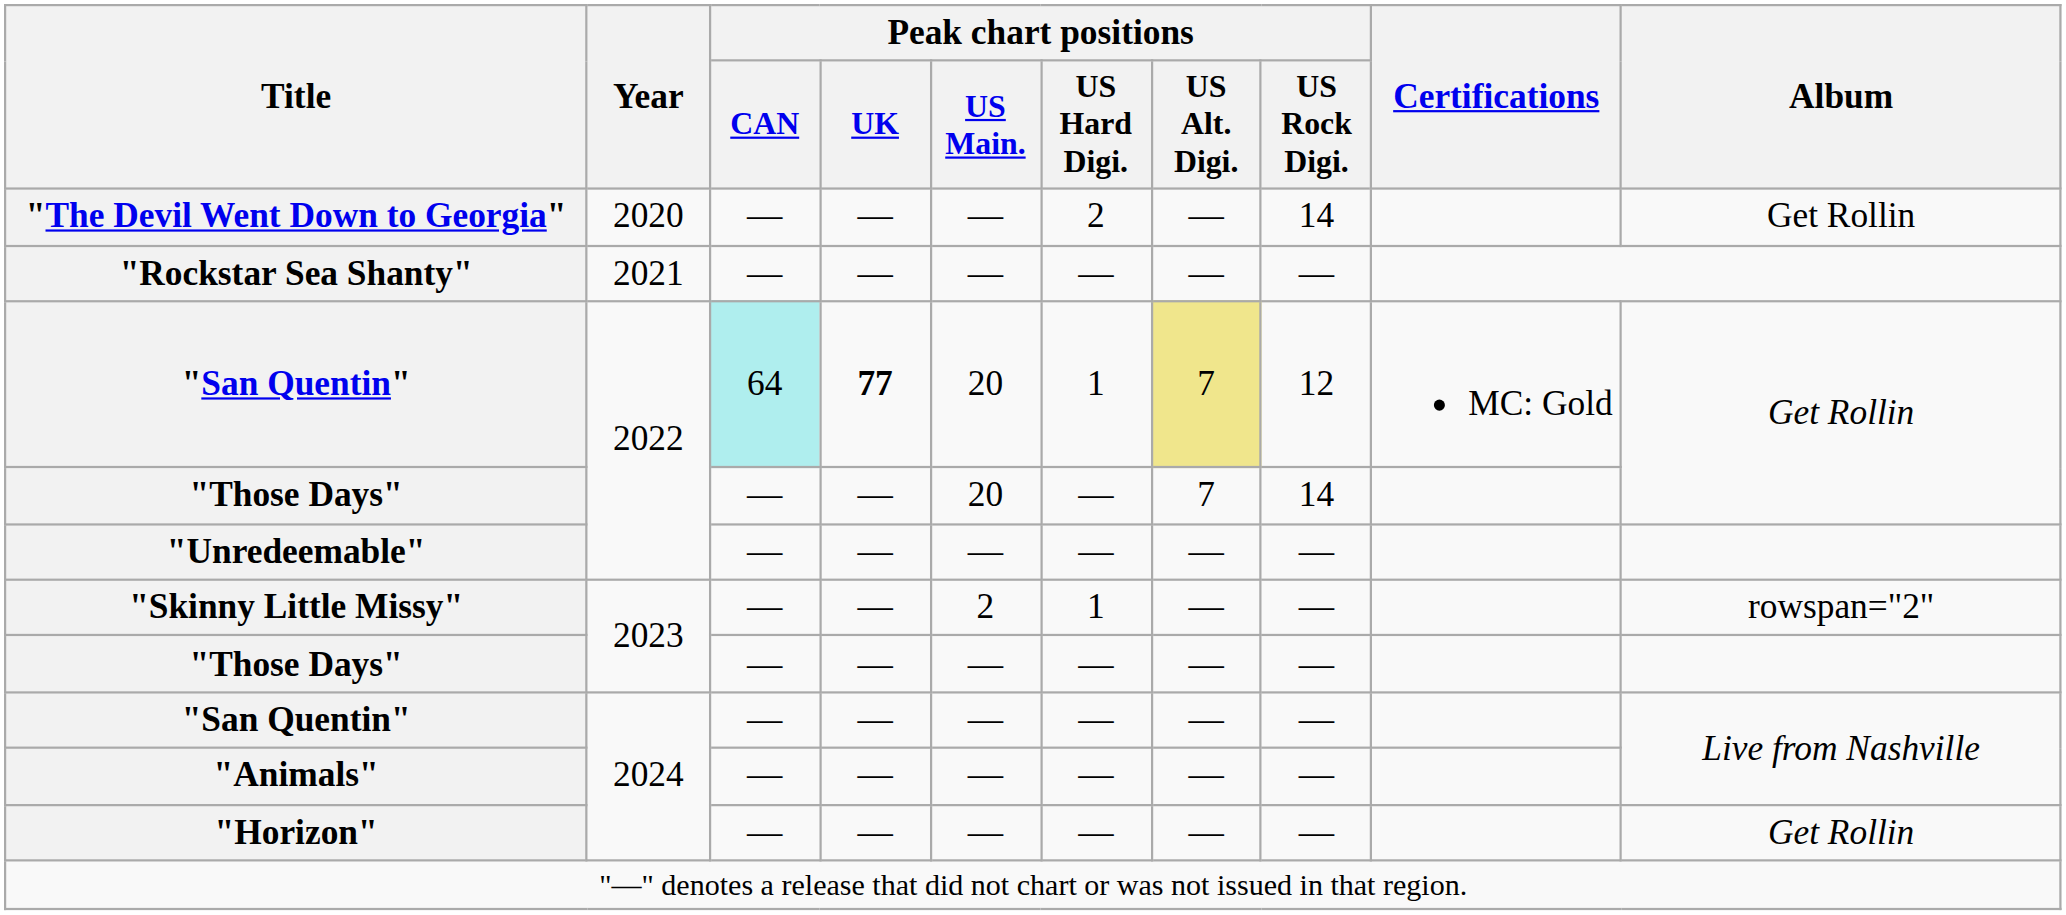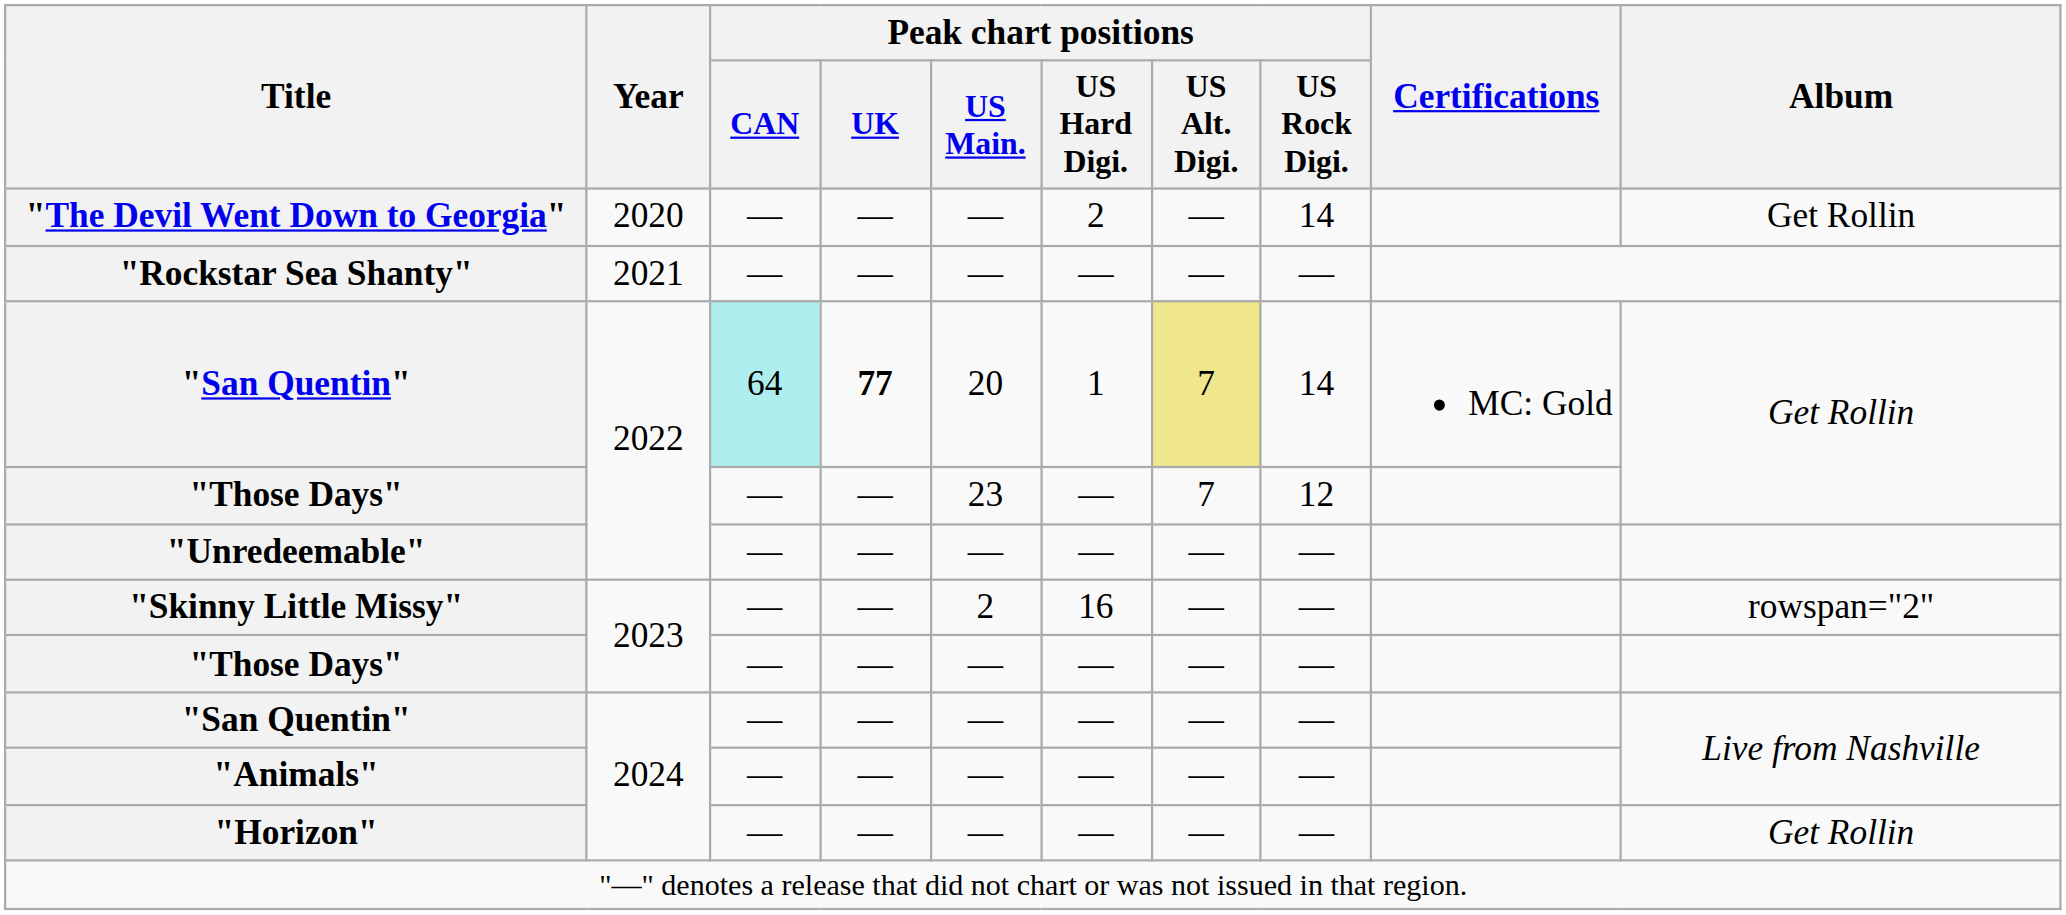(1317, 383) 12 -> (1317, 383) 14
(985, 494) 20 -> (985, 494) 23
(1317, 494) 14 -> (1317, 494) 12
(1096, 607) 1 -> (1096, 607) 16
